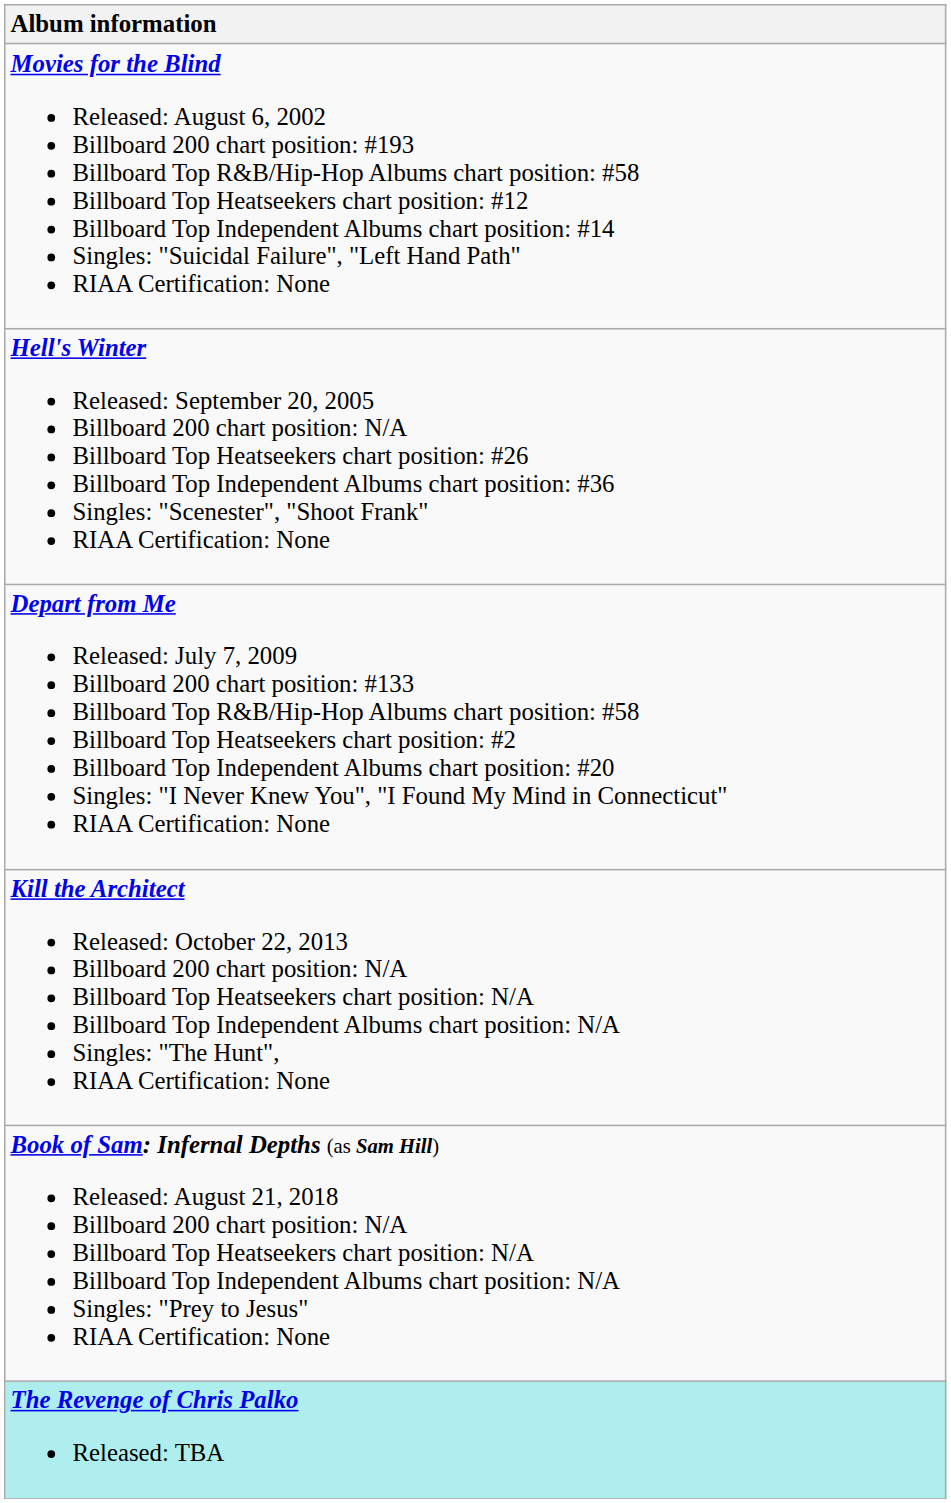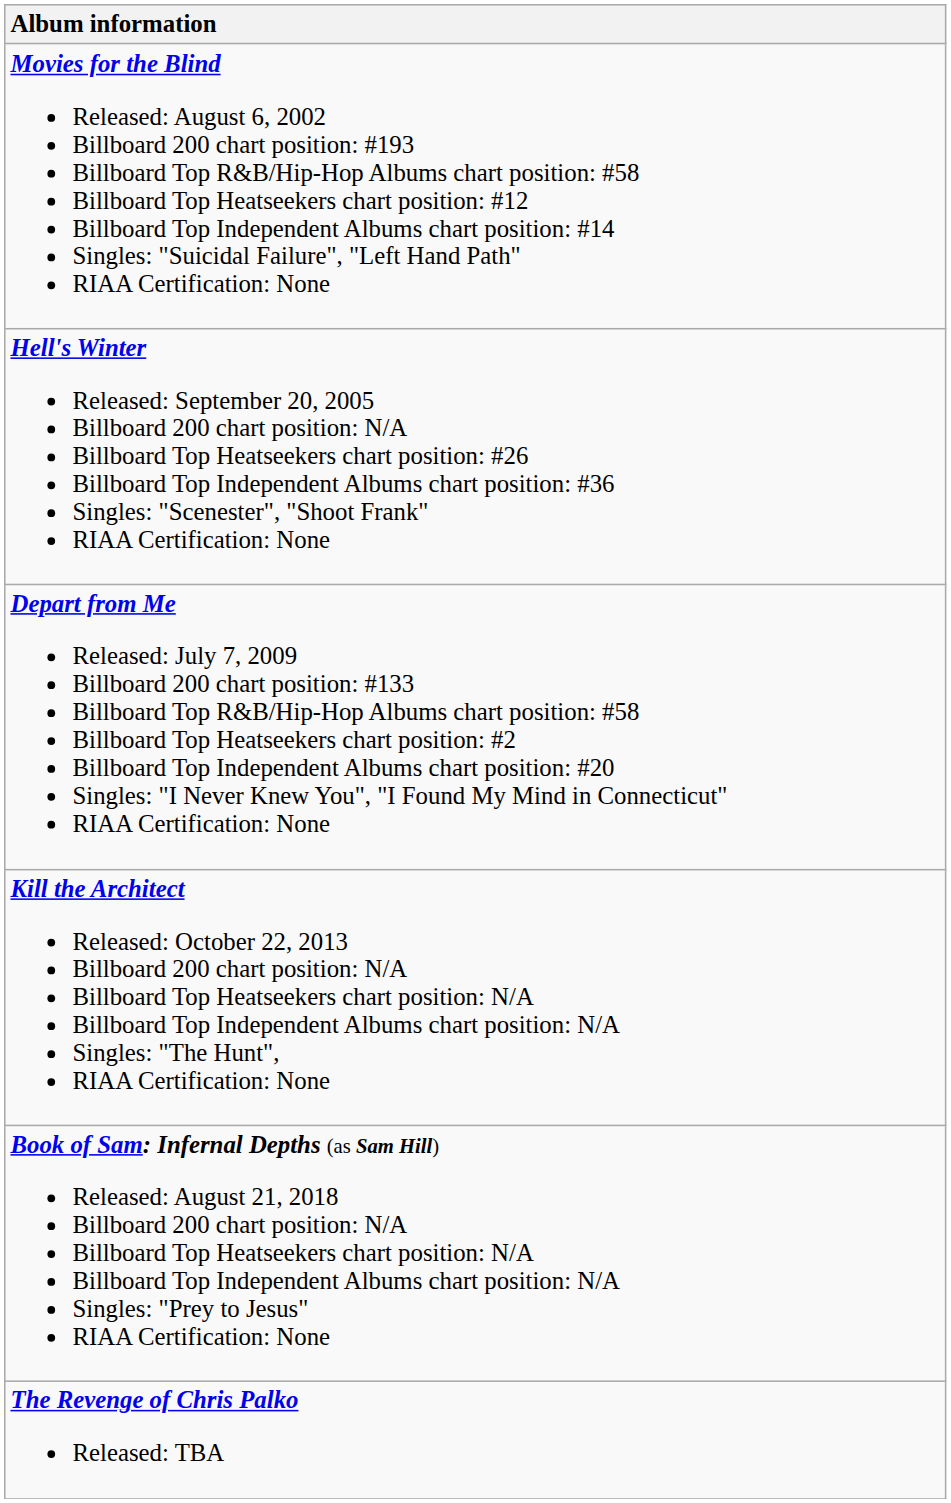(475, 1428) paleturquoise background -> (475, 1428) no background
